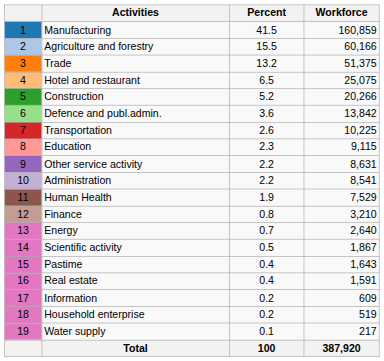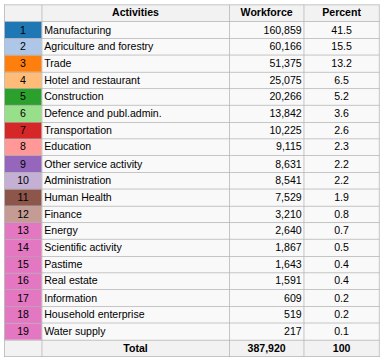columns swapped: (342, 13) <-> (267, 13)
